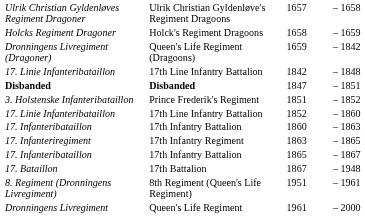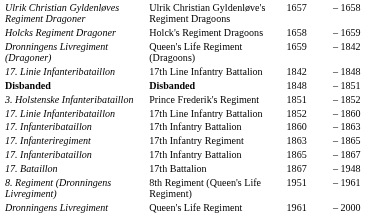(297, 85) 1847 -> (297, 85) 1848
